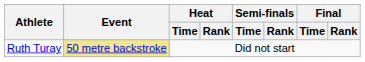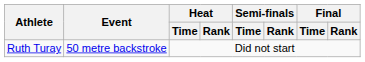(117, 49) khaki background -> (117, 49) no background
